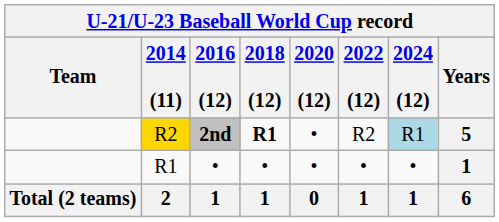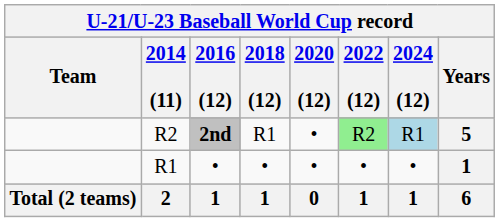(166, 133) gold background -> (166, 133) no background
(265, 133) bold -> (265, 133) normal
(364, 133) no background -> (364, 133) lightgreen background
